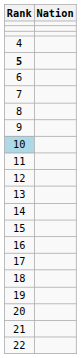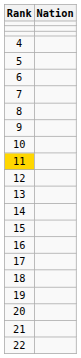(19, 61) bold -> (19, 61) normal
(19, 145) lightblue background -> (19, 145) no background
(19, 161) no background -> (19, 161) gold background
